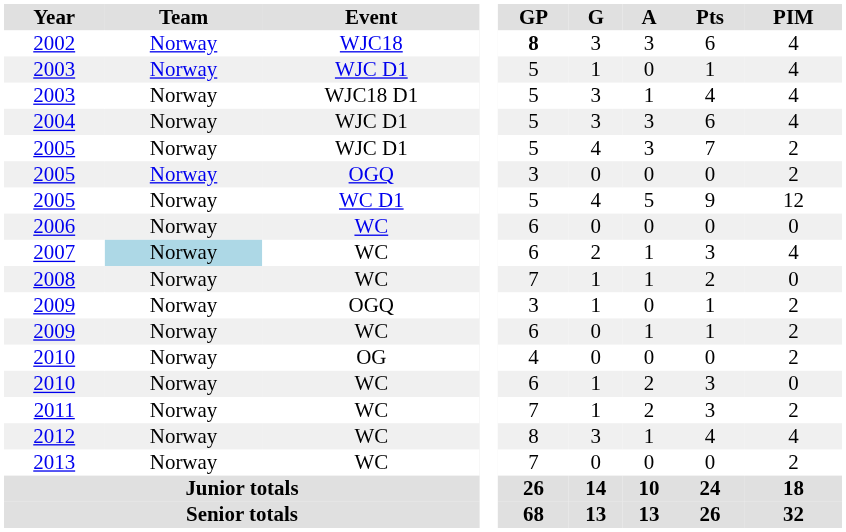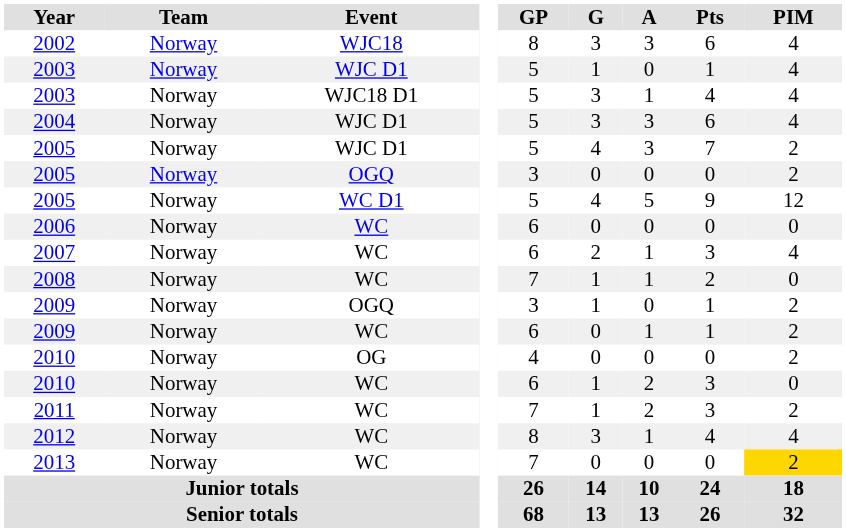(533, 43) bold -> (533, 43) normal
(184, 252) lightblue background -> (184, 252) no background
(793, 462) no background -> (793, 462) gold background
